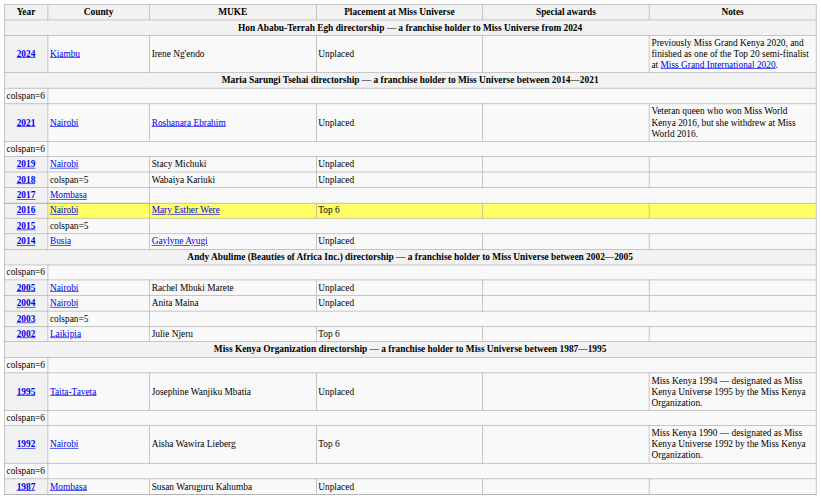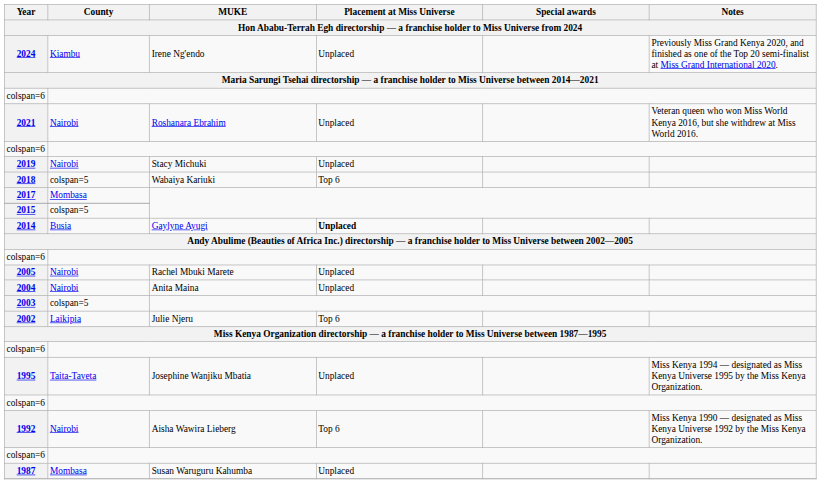(336, 180) Unplaced -> (329, 180) Top 6
- row: (26, 211)
(336, 242) normal -> (337, 226) bold
